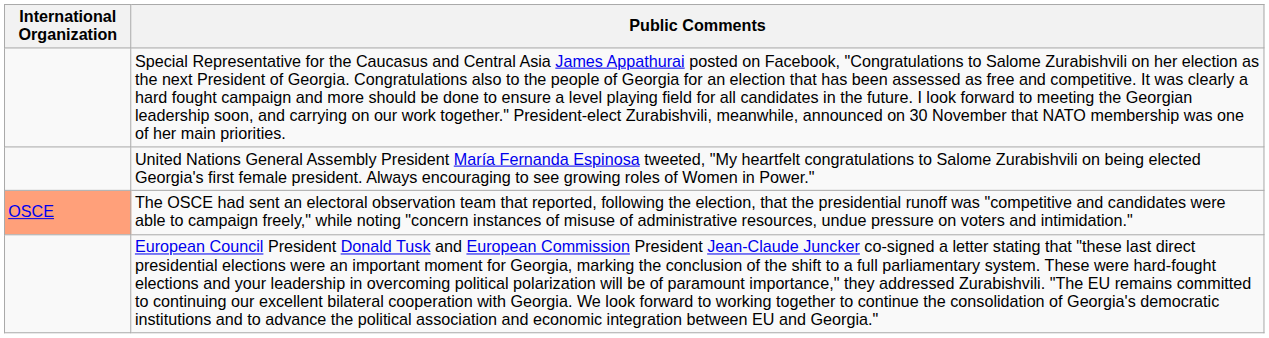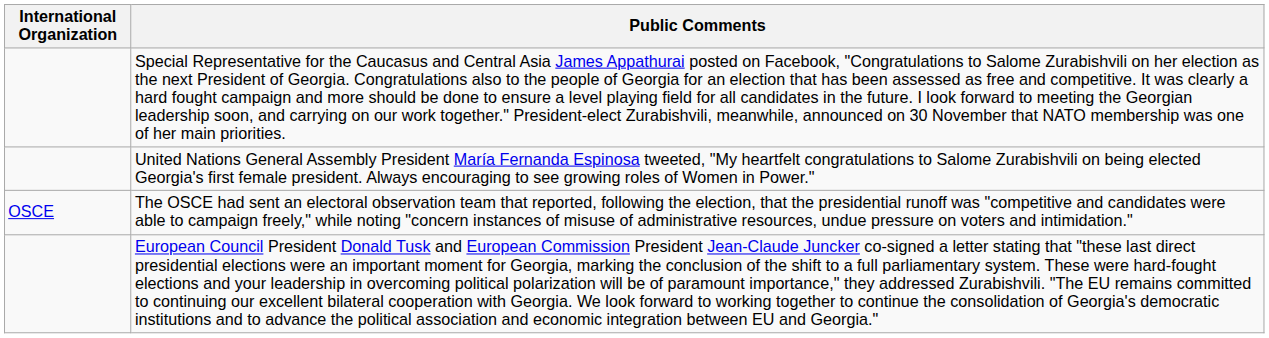(31, 212) lightsalmon background -> (31, 212) no background
